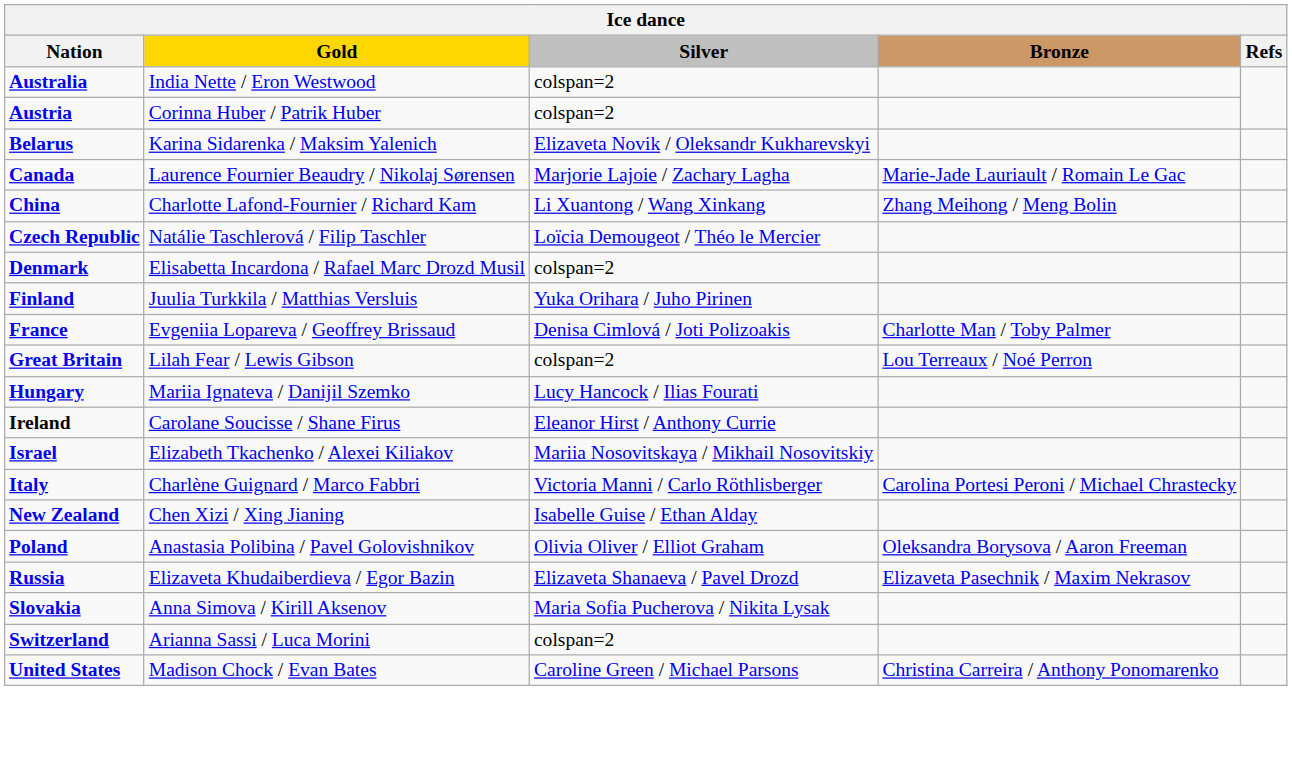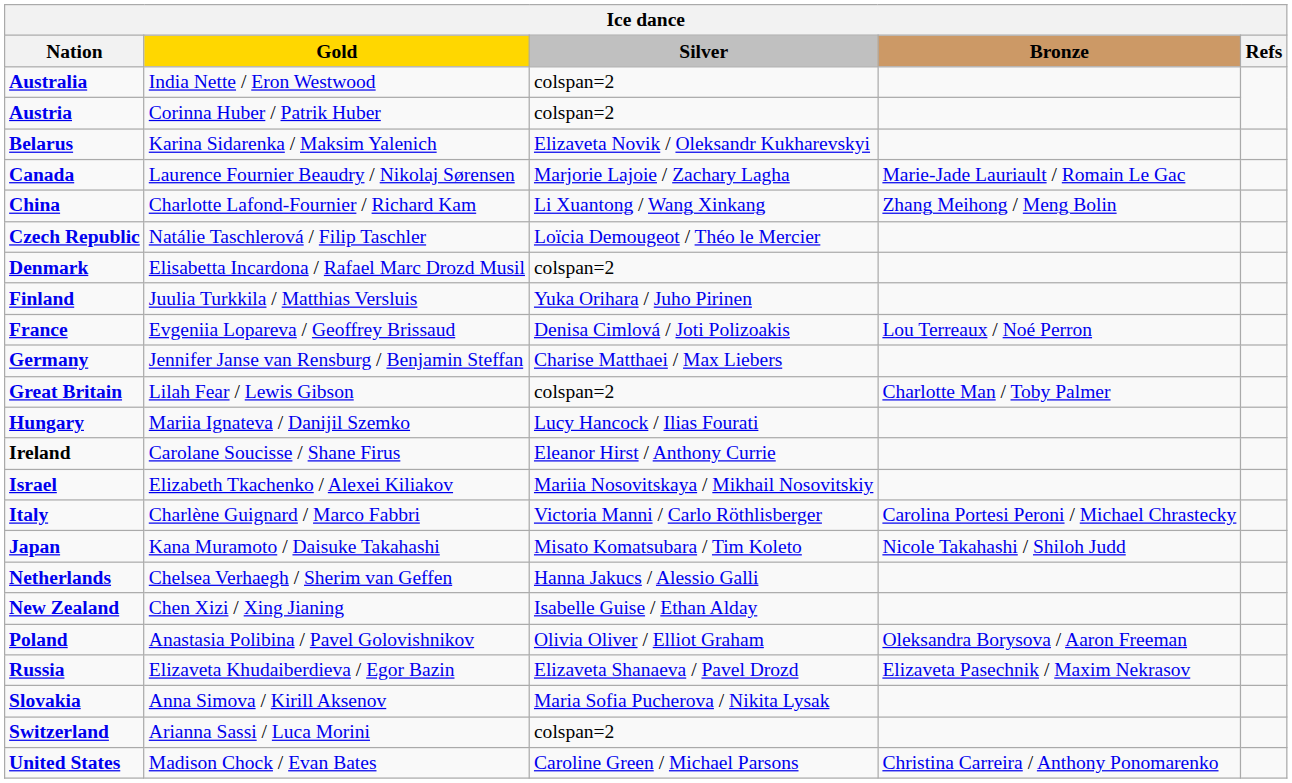(996, 329) Charlotte Man / Toby Palmer -> (987, 329) Lou Terreaux / Noé Perron
+ row: (49, 360)
(987, 360) Lou Terreaux / Noé Perron -> (996, 391) Charlotte Man / Toby Palmer
+ row: (35, 546)
+ row: (60, 577)
